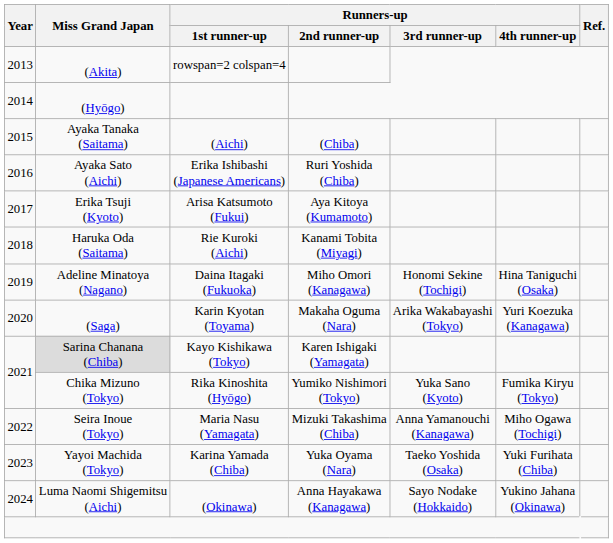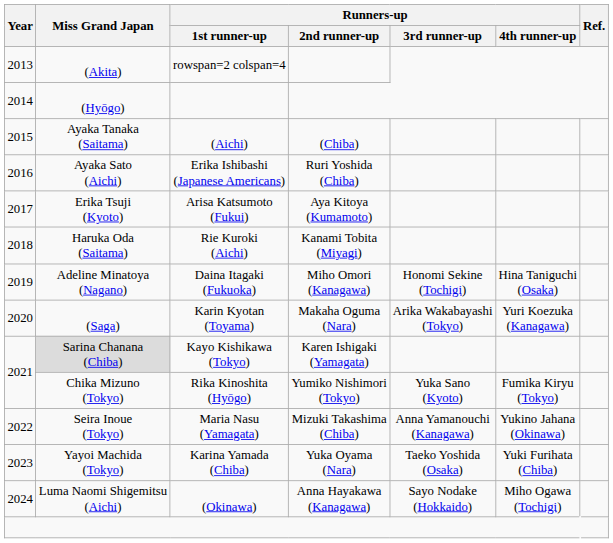(538, 426) Miho Ogawa (Tochigi) -> (538, 426) Yukino Jahana (Okinawa)
(538, 498) Yukino Jahana (Okinawa) -> (538, 498) Miho Ogawa (Tochigi)
